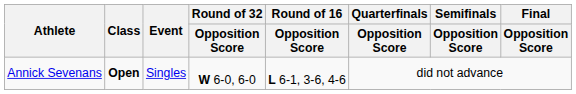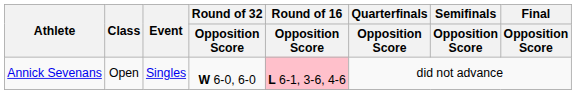(124, 74) bold -> (124, 74) normal
(307, 80) no background -> (307, 80) pink background
